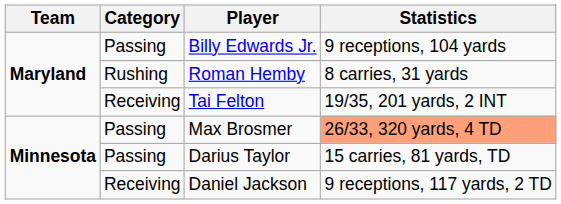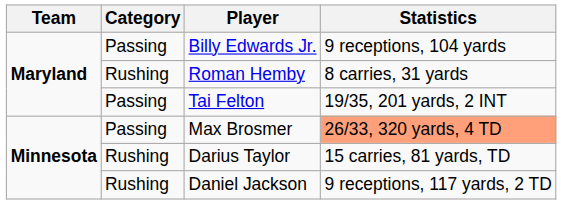(142, 101) Receiving -> (136, 101) Passing
(135, 157) Passing -> (137, 157) Rushing
(142, 184) Receiving -> (137, 184) Rushing
